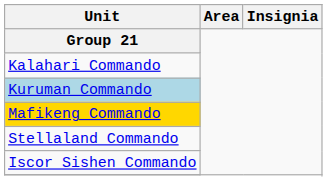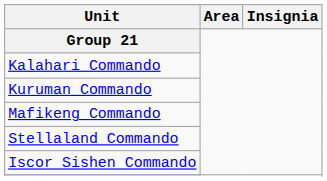(80, 90) lightblue background -> (80, 90) no background
(84, 114) gold background -> (84, 114) no background
